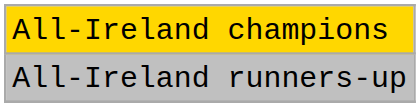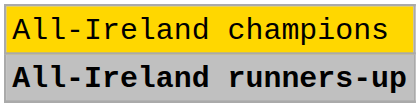(210, 78) normal -> (210, 78) bold
